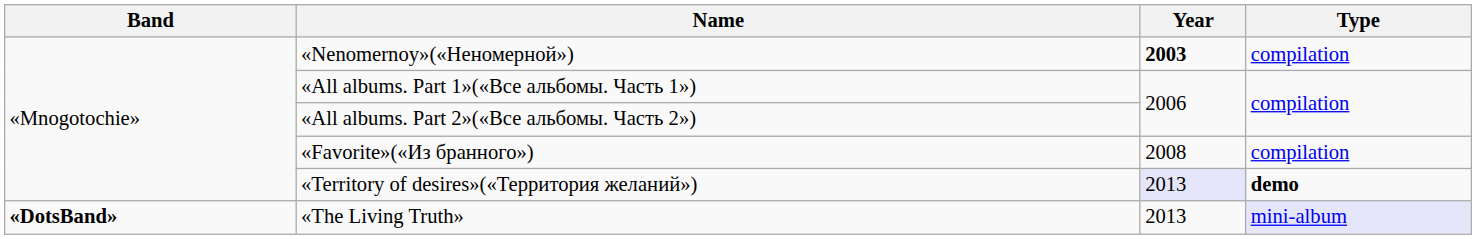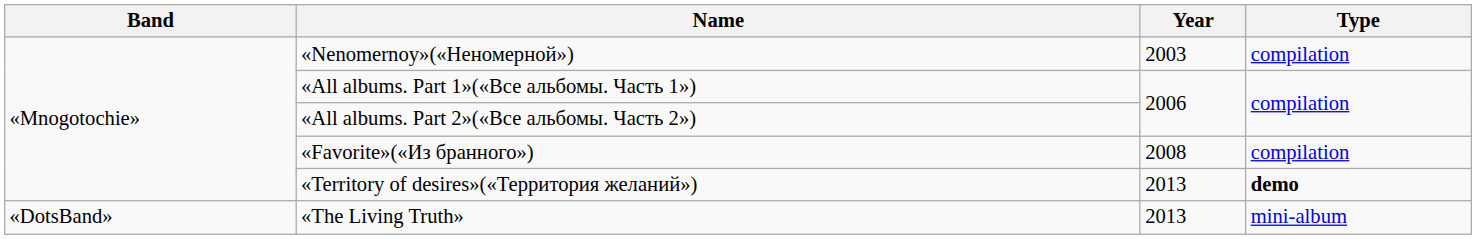(1166, 53) bold -> (1166, 53) normal
(1166, 184) lavender background -> (1166, 184) no background
(63, 217) bold -> (61, 217) normal
(1299, 217) lavender background -> (1299, 217) no background
